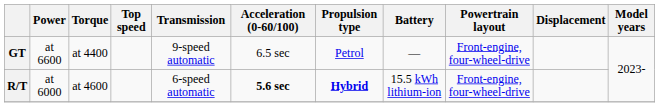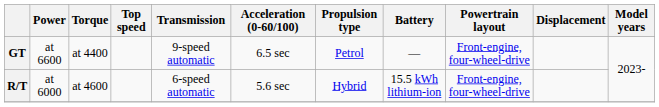(273, 85) bold -> (273, 85) normal
(349, 85) bold -> (349, 85) normal
